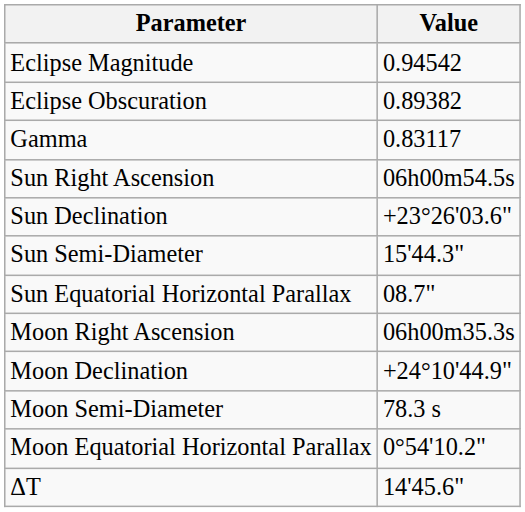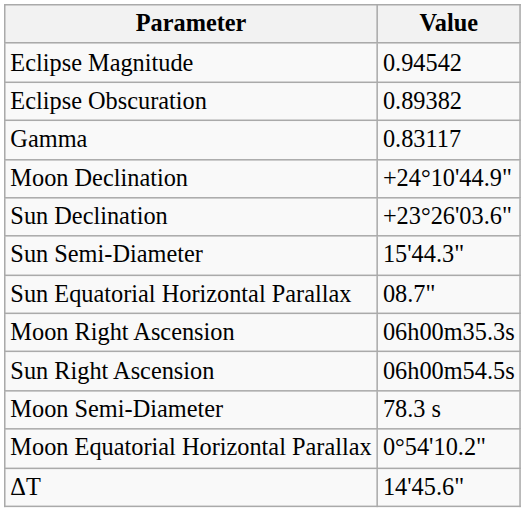rows swapped: (112, 178) <-> (99, 370)
